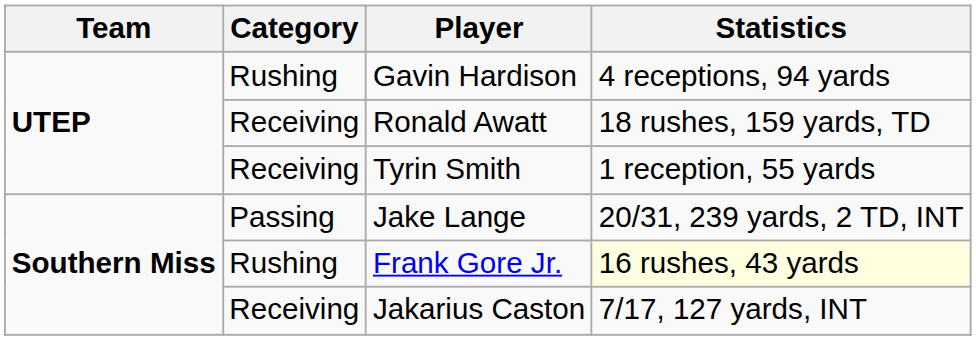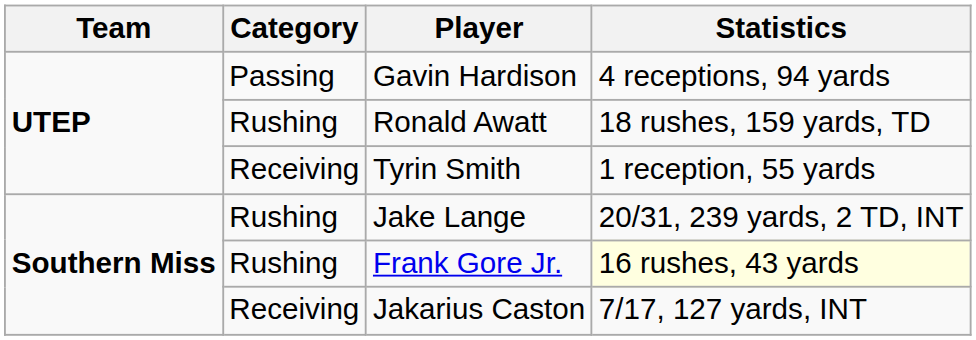(284, 75) Rushing -> (282, 75) Passing
(294, 122) Receiving -> (284, 122) Rushing
(282, 216) Passing -> (284, 216) Rushing
